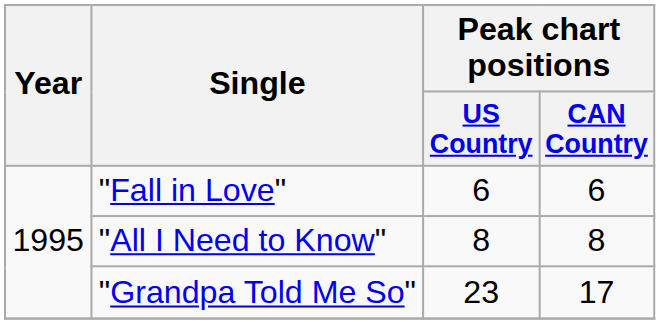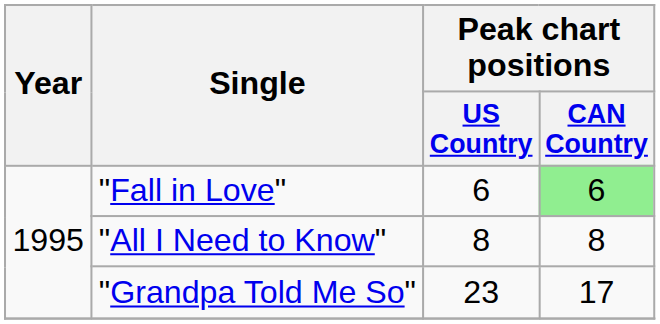(597, 190) no background -> (597, 190) lightgreen background
